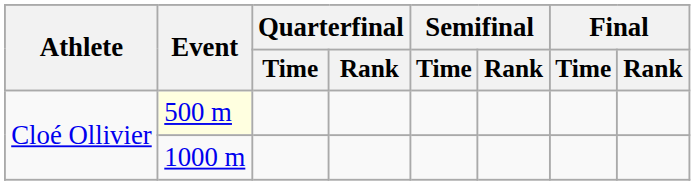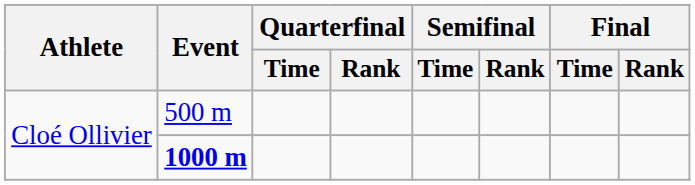(198, 112) lightyellow background -> (198, 112) no background
(205, 157) normal -> (206, 157) bold
